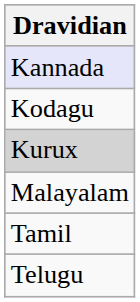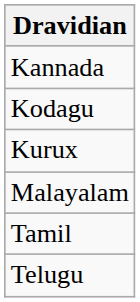(57, 66) lavender background -> (57, 66) no background
(44, 150) lightgrey background -> (44, 150) no background
